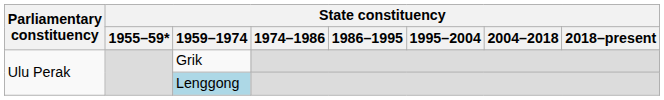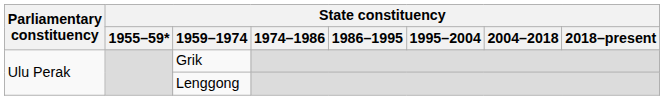(208, 83) lightblue background -> (208, 83) no background
